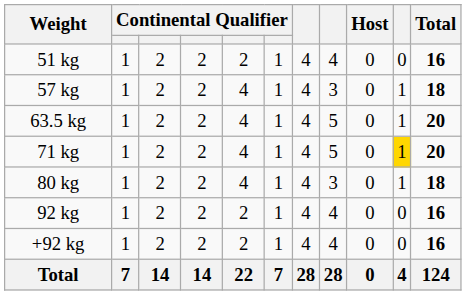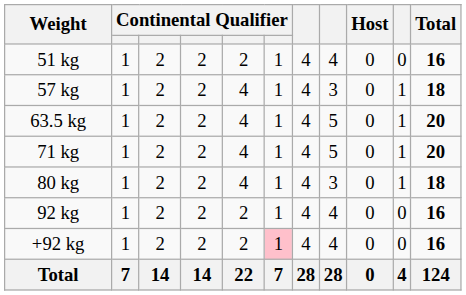(402, 151) gold background -> (402, 151) no background
(278, 244) no background -> (278, 244) pink background
